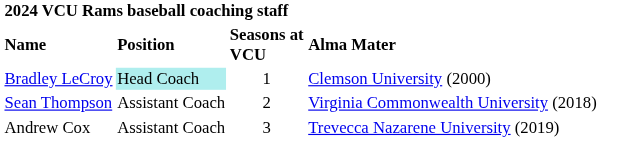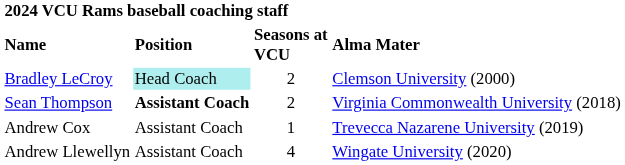(267, 78) 1 -> (291, 78) 2
(171, 103) normal -> (192, 103) bold
(267, 127) 3 -> (291, 127) 1
+ row: (67, 151)
